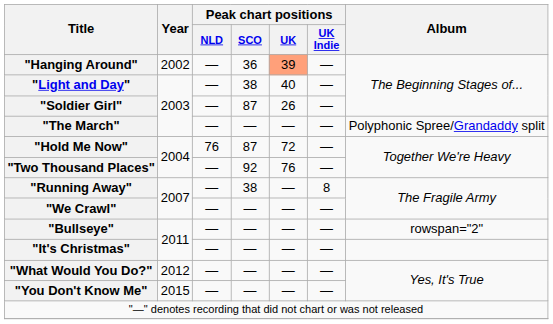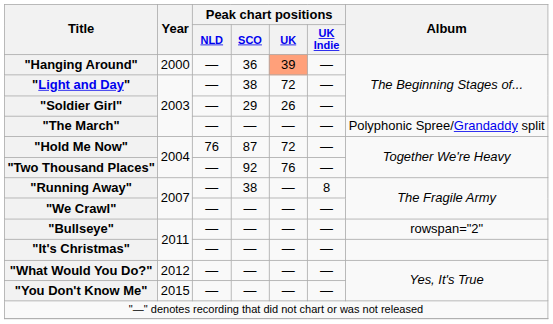(175, 64) 2002 -> (175, 64) 2000
(288, 85) 40 -> (288, 85) 72
(250, 105) 87 -> (250, 105) 29
